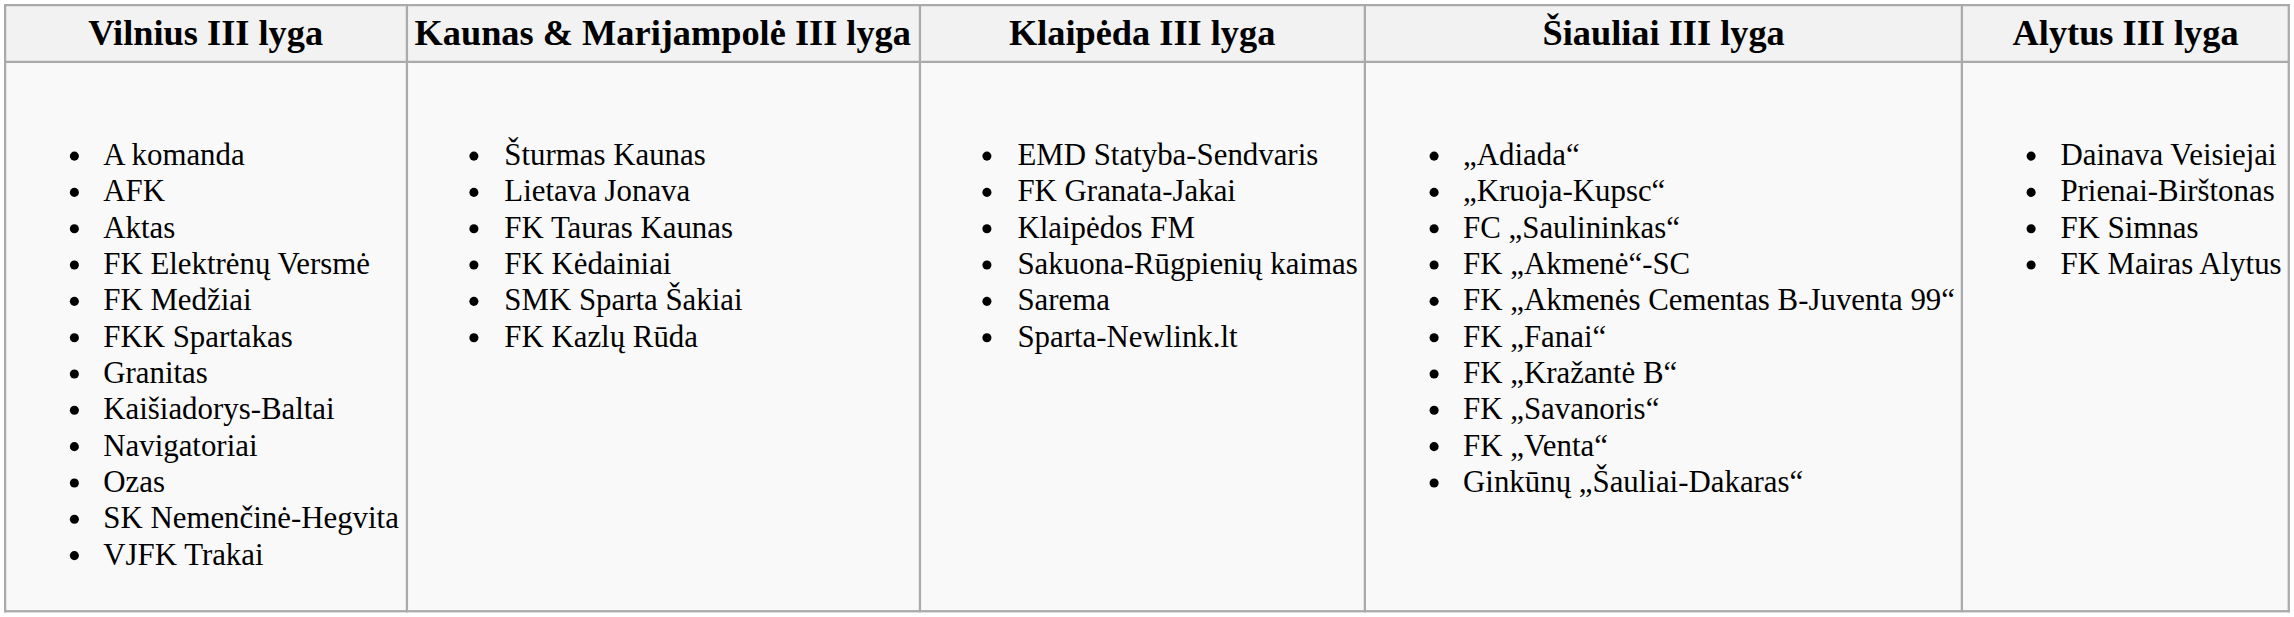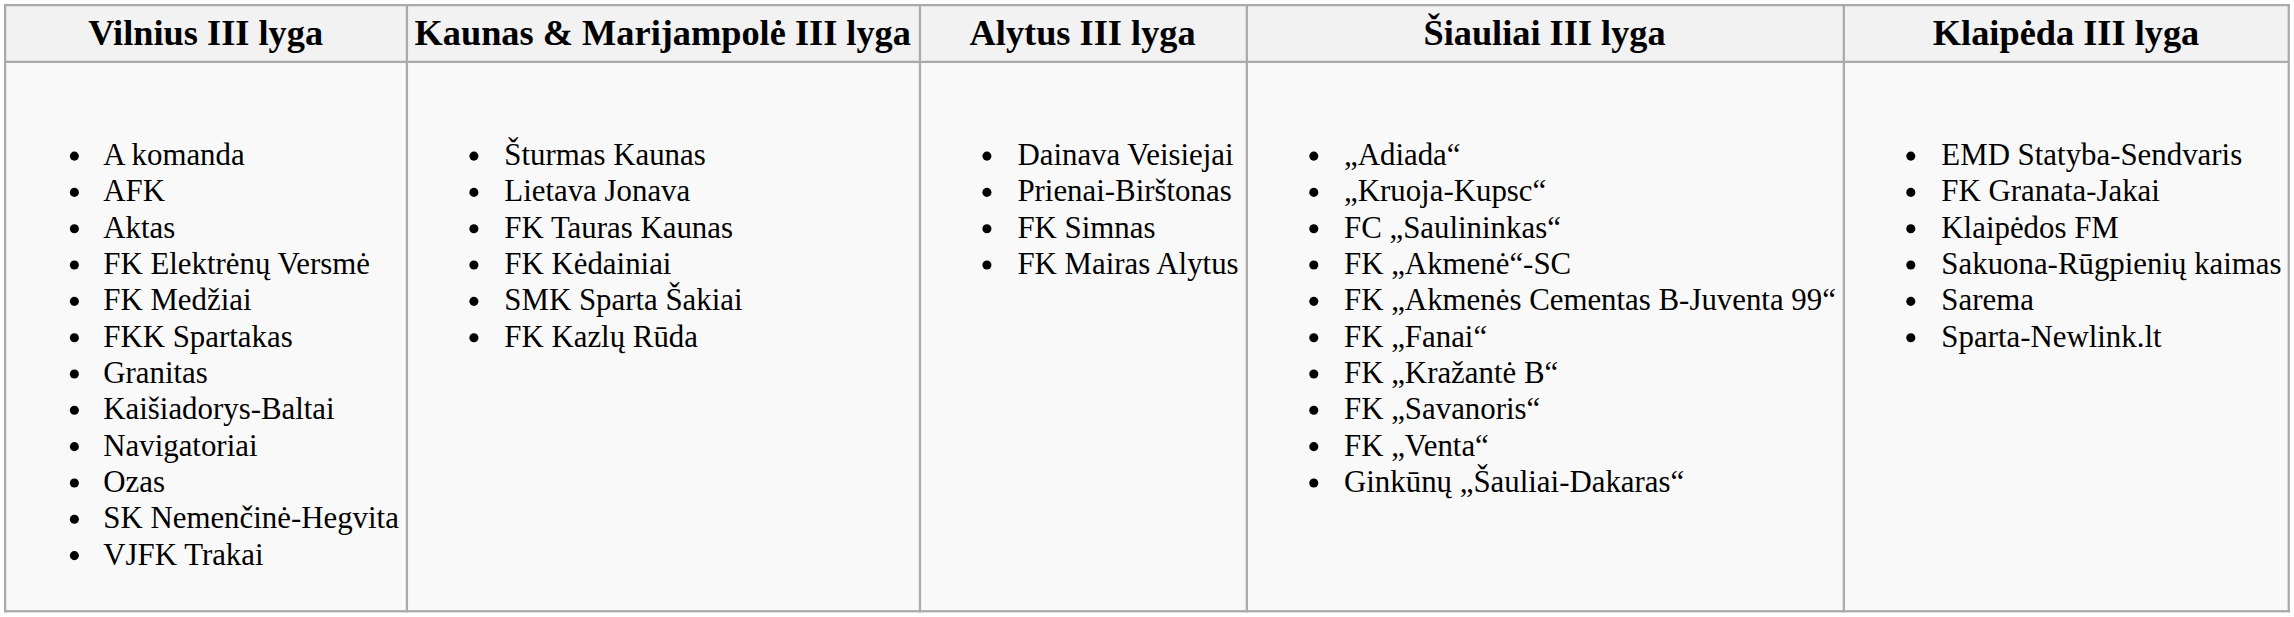columns swapped: (1142, 33) <-> (2126, 33)
